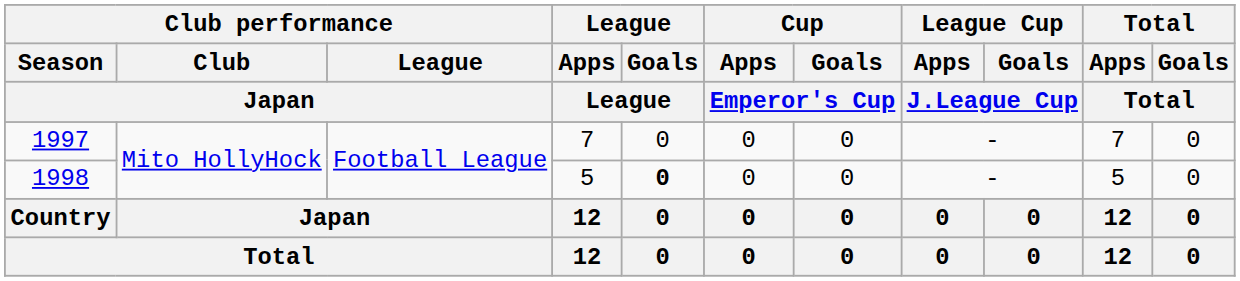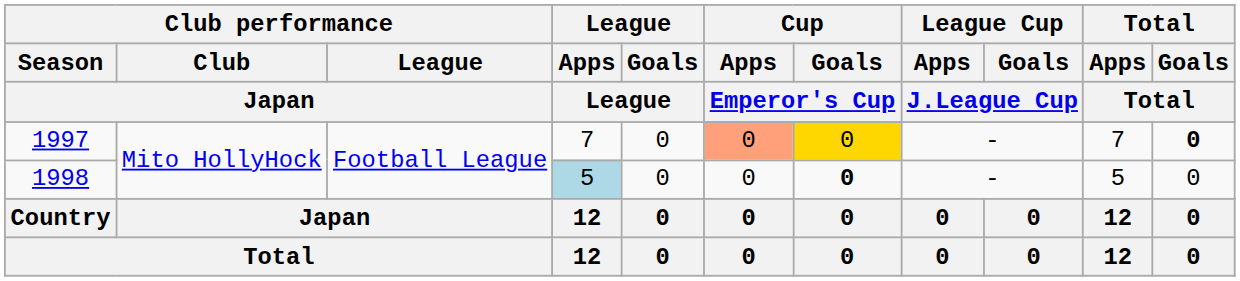(749, 141) no background -> (749, 141) lightsalmon background
(847, 141) no background -> (847, 141) gold background
(1193, 141) normal -> (1193, 141) bold
(587, 179) no background -> (587, 179) lightblue background
(663, 179) bold -> (663, 179) normal
(847, 179) normal -> (847, 179) bold
